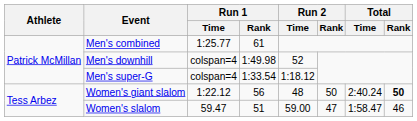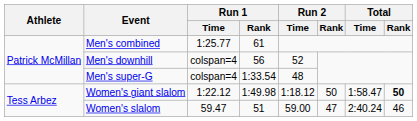(259, 60) 1:49.98 -> (259, 60) 56
(298, 77) 1:18.12 -> (298, 77) 48
(259, 93) 56 -> (259, 93) 1:49.98
(298, 93) 48 -> (298, 93) 1:18.12
(365, 93) 2:40.24 -> (365, 93) 1:58.47
(365, 109) 1:58.47 -> (365, 109) 2:40.24
